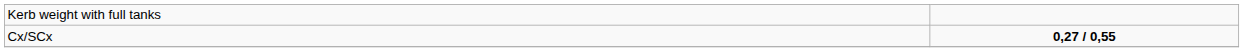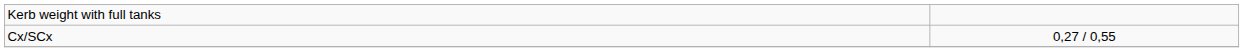(1084, 36) bold -> (1084, 36) normal
